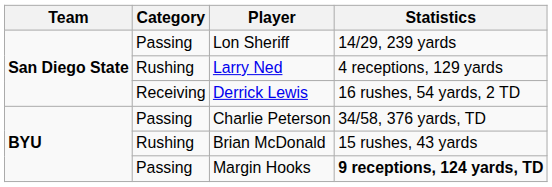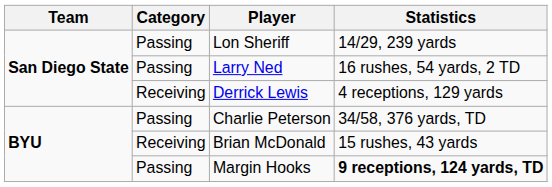(165, 68) Rushing -> (164, 68) Passing
(421, 68) 4 receptions, 129 yards -> (429, 68) 16 rushes, 54 yards, 2 TD
(429, 93) 16 rushes, 54 yards, 2 TD -> (421, 93) 4 receptions, 129 yards
(165, 143) Rushing -> (171, 143) Receiving
